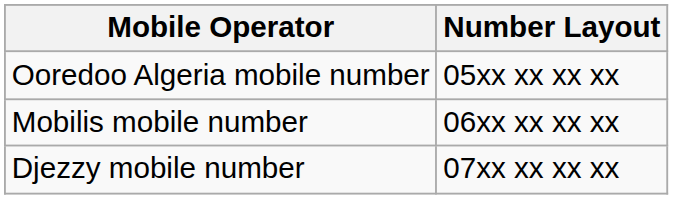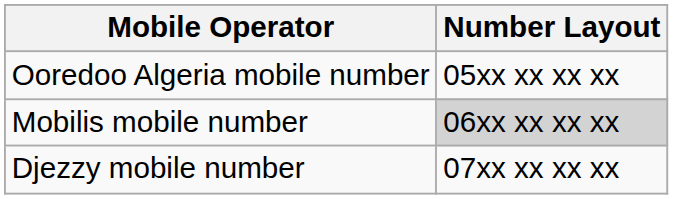(531, 121) no background -> (531, 121) lightgrey background
